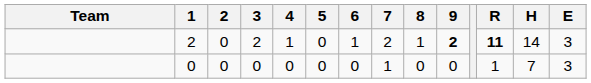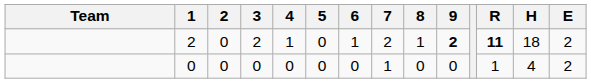(531, 41) 14 -> (531, 41) 18
(568, 41) 3 -> (568, 41) 2
(531, 66) 7 -> (531, 66) 4
(568, 66) 3 -> (568, 66) 2
